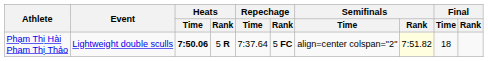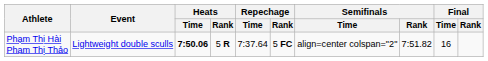(417, 45) lightyellow background -> (417, 45) no background
(446, 45) 18 -> (446, 45) 16
